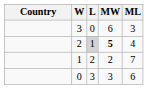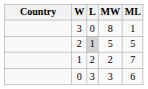(110, 28) 6 -> (110, 28) 8
(133, 28) 3 -> (133, 28) 1
(110, 44) bold -> (110, 44) normal
(133, 44) 4 -> (133, 44) 5
